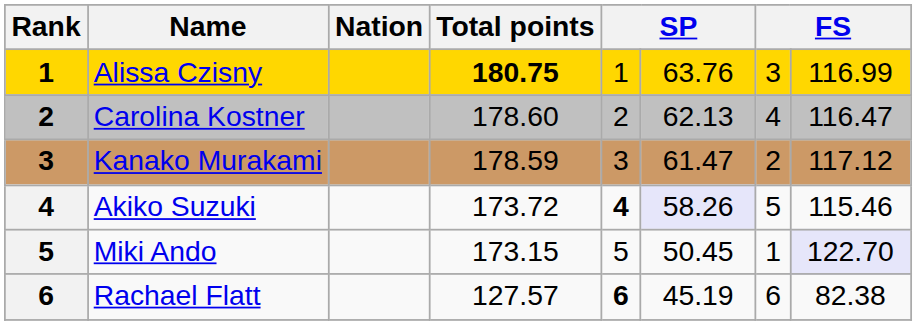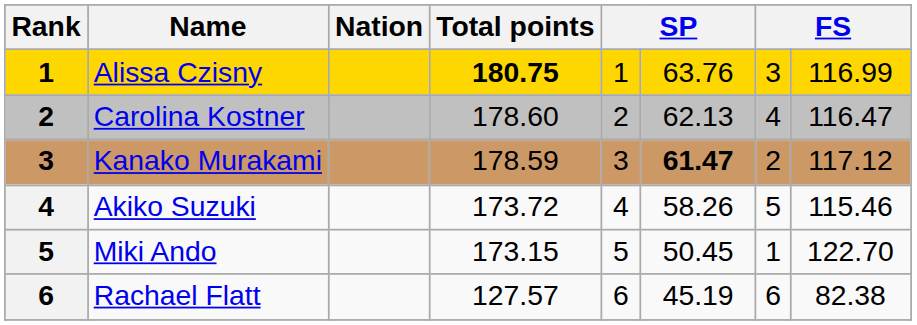(698, 161) normal -> (698, 161) bold
(621, 206) bold -> (621, 206) normal
(698, 206) lavender background -> (698, 206) no background
(850, 251) lavender background -> (850, 251) no background
(621, 296) bold -> (621, 296) normal
